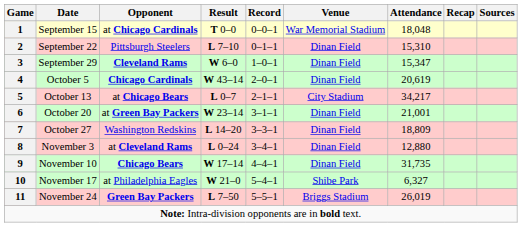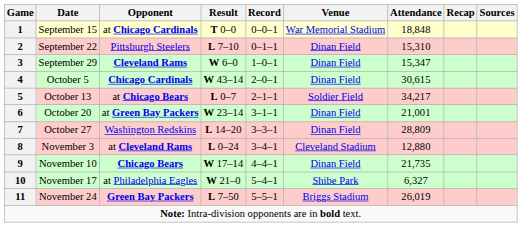(416, 29) 18,048 -> (416, 29) 18,848
(416, 79) 20,619 -> (416, 79) 30,615
(335, 96) City Stadium -> (335, 96) Soldier Field
(416, 130) 18,809 -> (416, 130) 28,809
(335, 146) Dinan Field -> (335, 146) Cleveland Stadium
(416, 163) 31,735 -> (416, 163) 21,735
